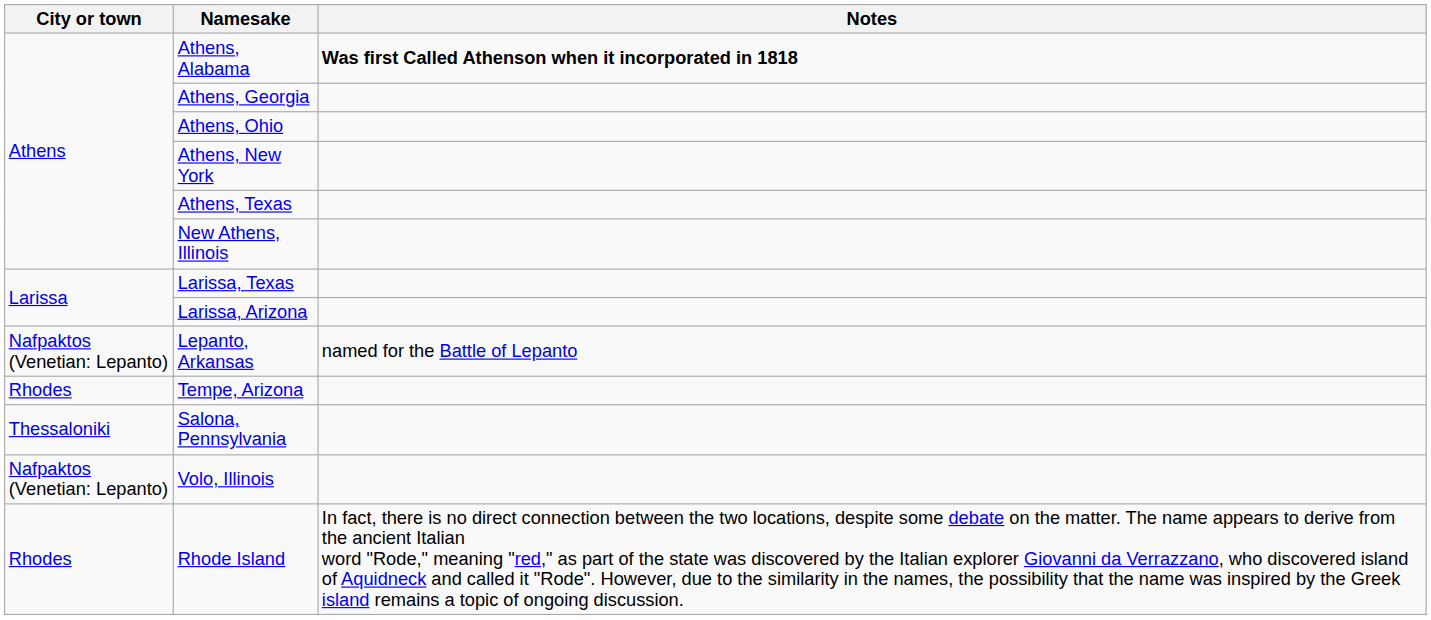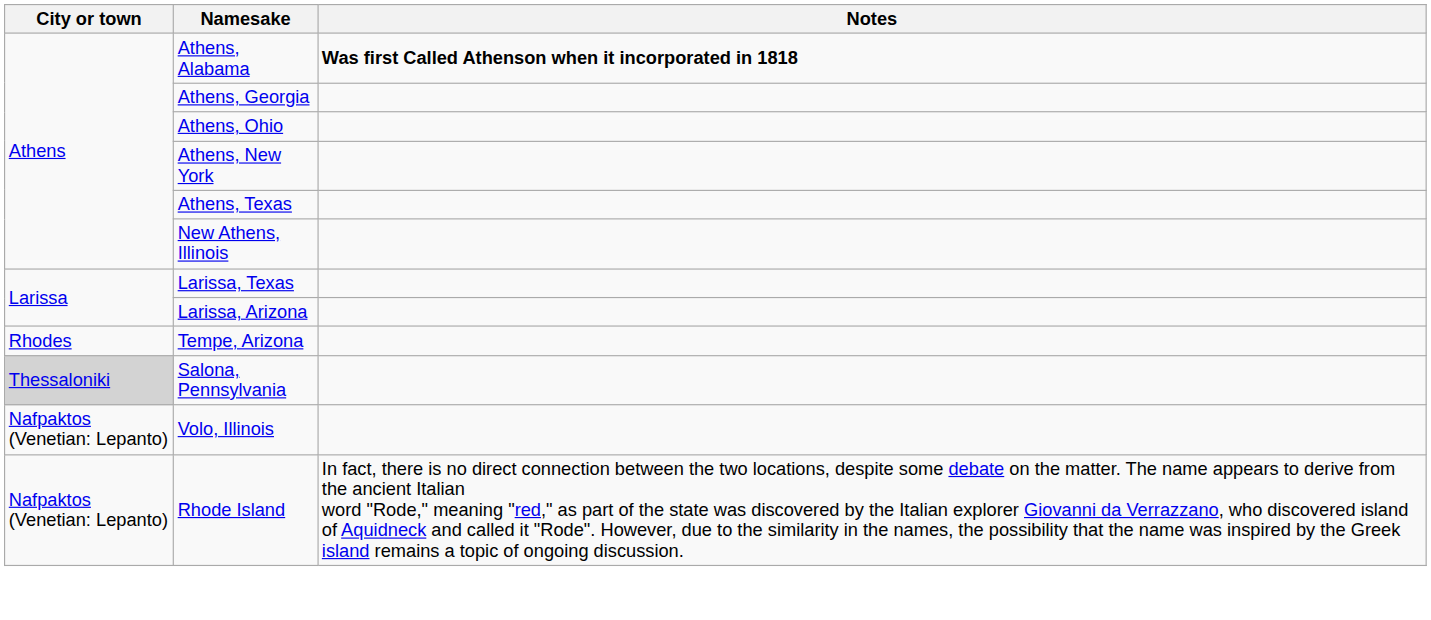- row: (216, 351)
(59, 429) no background -> (59, 380) lightgrey background
(40, 559) Rhodes -> (88, 509) Nafpaktos (Venetian: Lepanto)
